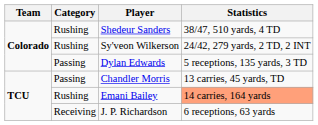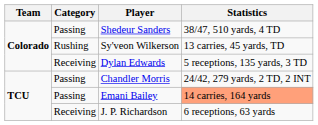(71, 29) Rushing -> (70, 29) Passing
(247, 46) 24/42, 279 yards, 2 TD, 2 INT -> (234, 46) 13 carries, 45 yards, TD
(70, 62) Passing -> (75, 62) Receiving
(234, 79) 13 carries, 45 yards, TD -> (247, 79) 24/42, 279 yards, 2 TD, 2 INT
(71, 95) Rushing -> (70, 95) Passing
